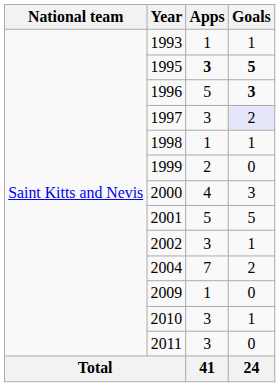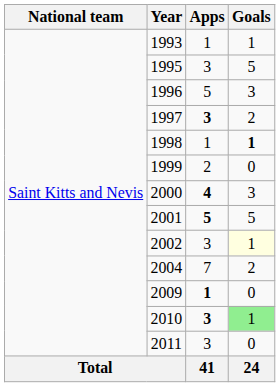(207, 67) bold -> (207, 67) normal
(251, 67) bold -> (251, 67) normal
(251, 92) bold -> (251, 92) normal
(207, 117) normal -> (207, 117) bold
(251, 117) lavender background -> (251, 117) no background
(251, 142) normal -> (251, 142) bold
(207, 192) normal -> (207, 192) bold
(207, 218) normal -> (207, 218) bold
(251, 243) no background -> (251, 243) lightyellow background
(207, 293) normal -> (207, 293) bold
(207, 318) normal -> (207, 318) bold
(251, 318) no background -> (251, 318) lightgreen background
